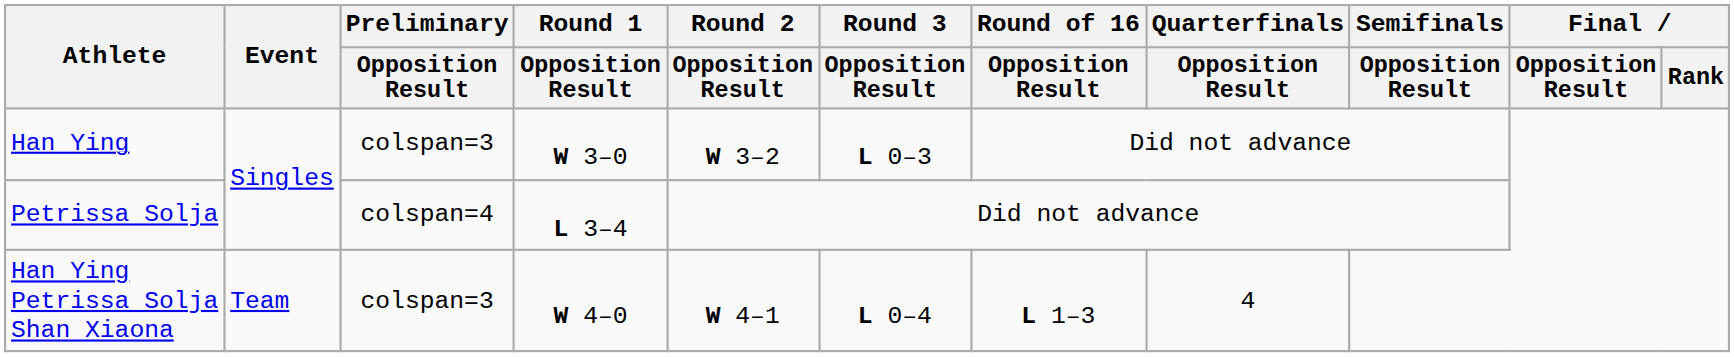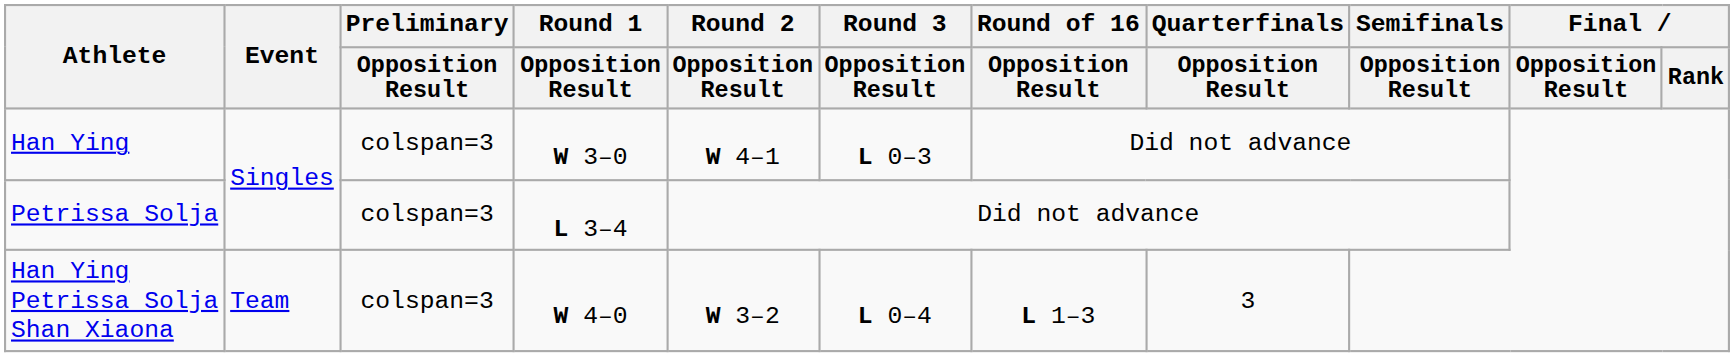(743, 159) W 3–2 -> (743, 159) W 4–1
(427, 215) colspan=4 -> (427, 215) colspan=3
(743, 315) W 4–1 -> (743, 315) W 3–2
(1248, 301) 4 -> (1248, 301) 3
